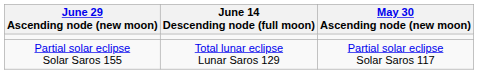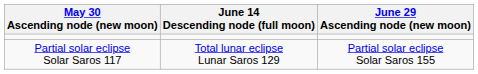columns swapped: (395, 19) <-> (82, 19)
